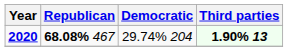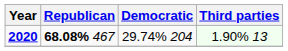(239, 36) bold -> (239, 36) normal
